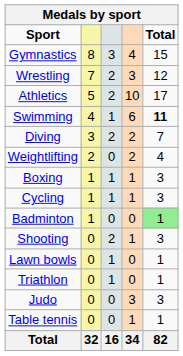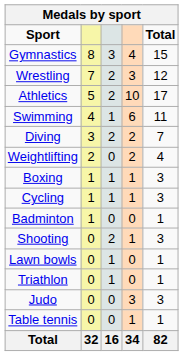(160, 116) bold -> (160, 116) normal
(160, 218) lightgreen background -> (160, 218) no background
